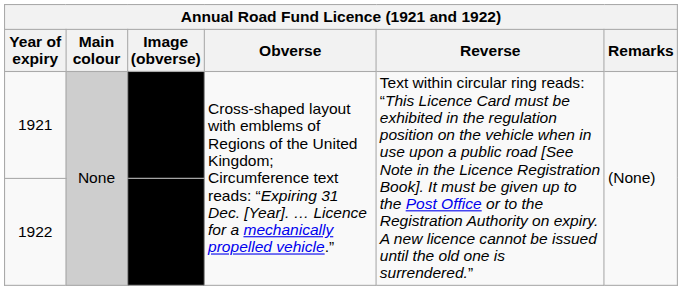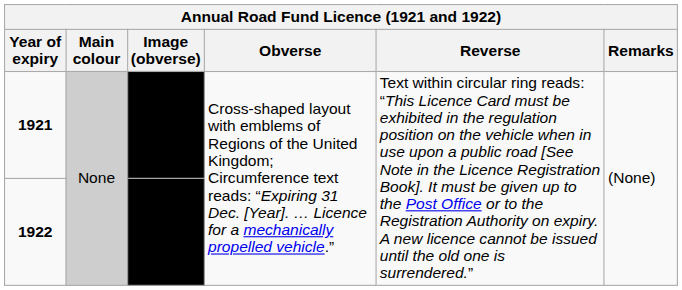(35, 125) normal -> (35, 125) bold
(35, 232) normal -> (35, 232) bold
